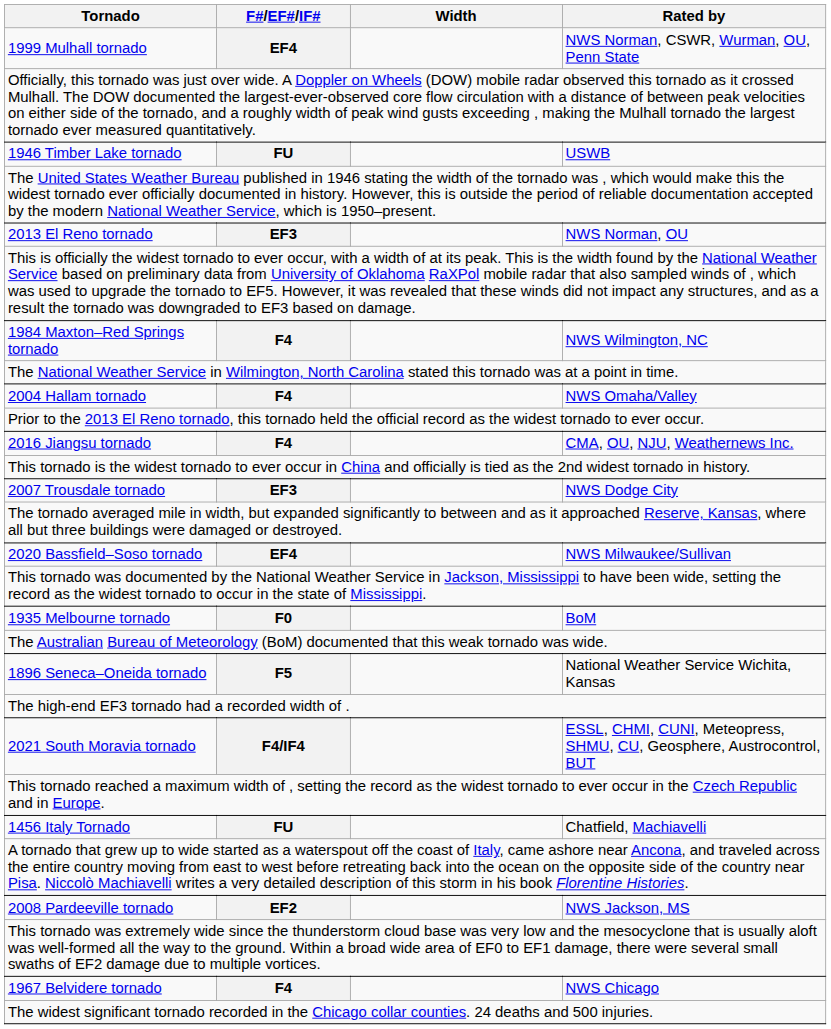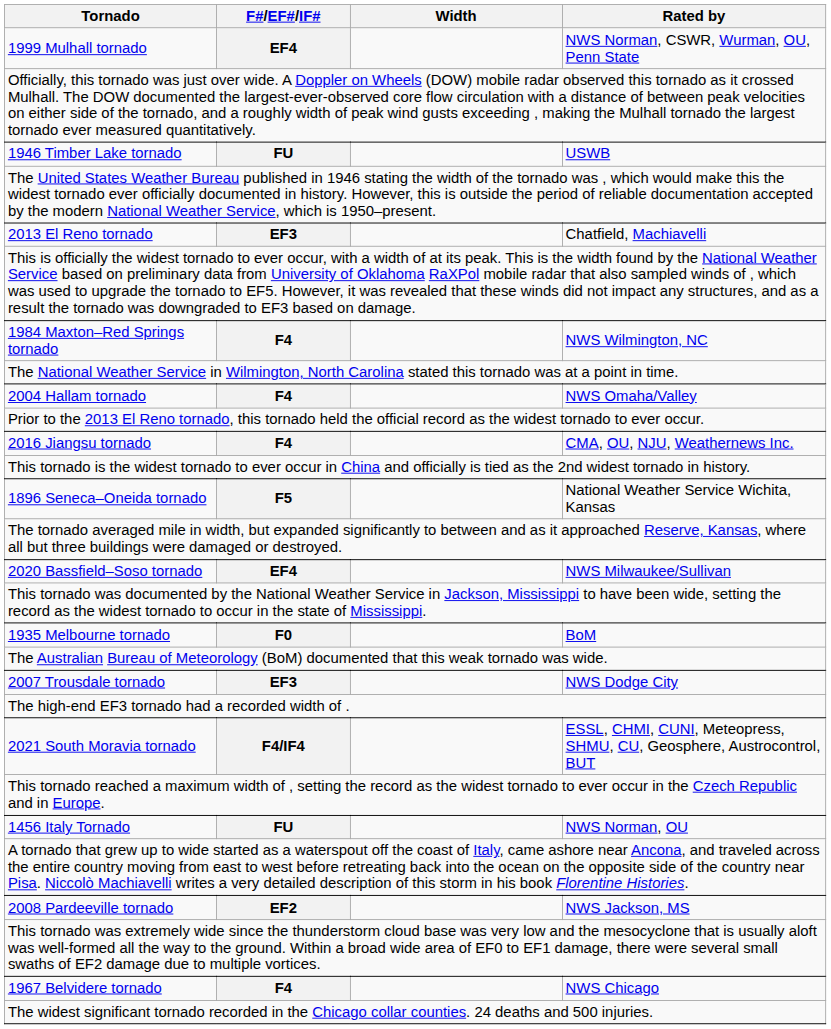(627, 234) NWS Norman, OU -> (636, 234) Chatfield, Machiavelli
rows swapped: (107, 673) <-> (86, 490)
(636, 826) Chatfield, Machiavelli -> (627, 826) NWS Norman, OU
